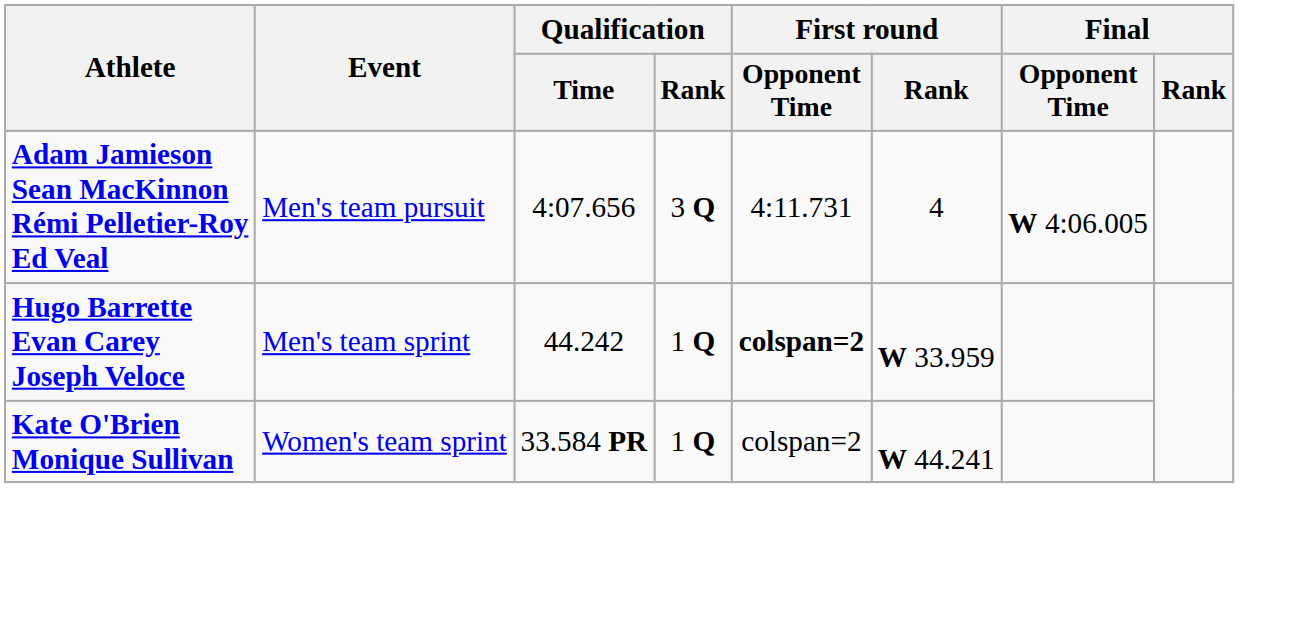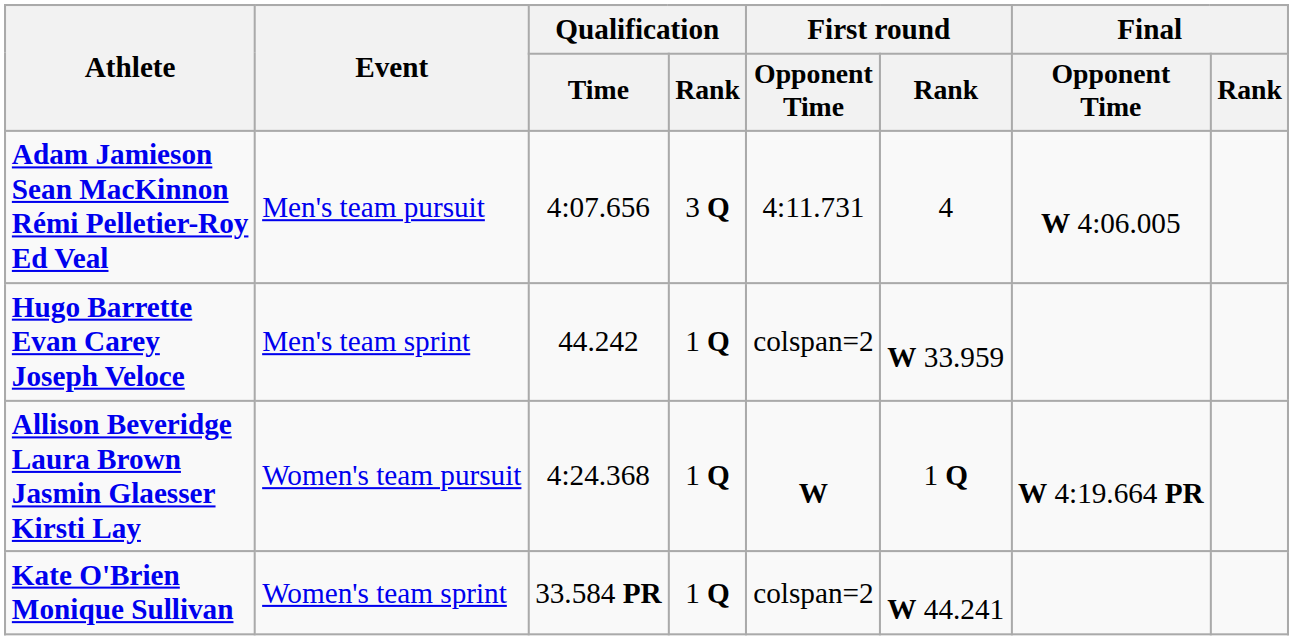(801, 341) bold -> (813, 341) normal
+ row: (122, 476)
